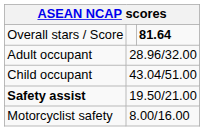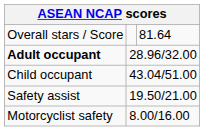(155, 34) bold -> (155, 34) normal
(50, 55) normal -> (54, 55) bold
(46, 95) bold -> (44, 95) normal
